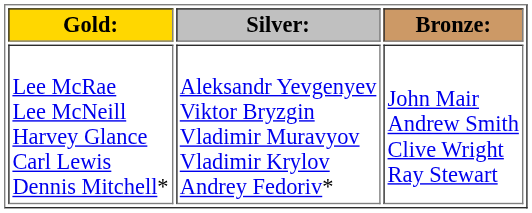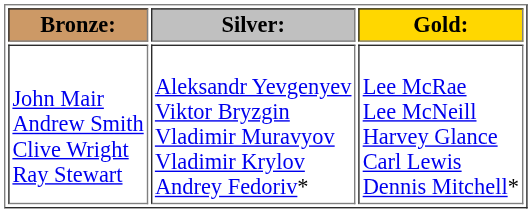columns swapped: (90, 24) <-> (453, 24)
